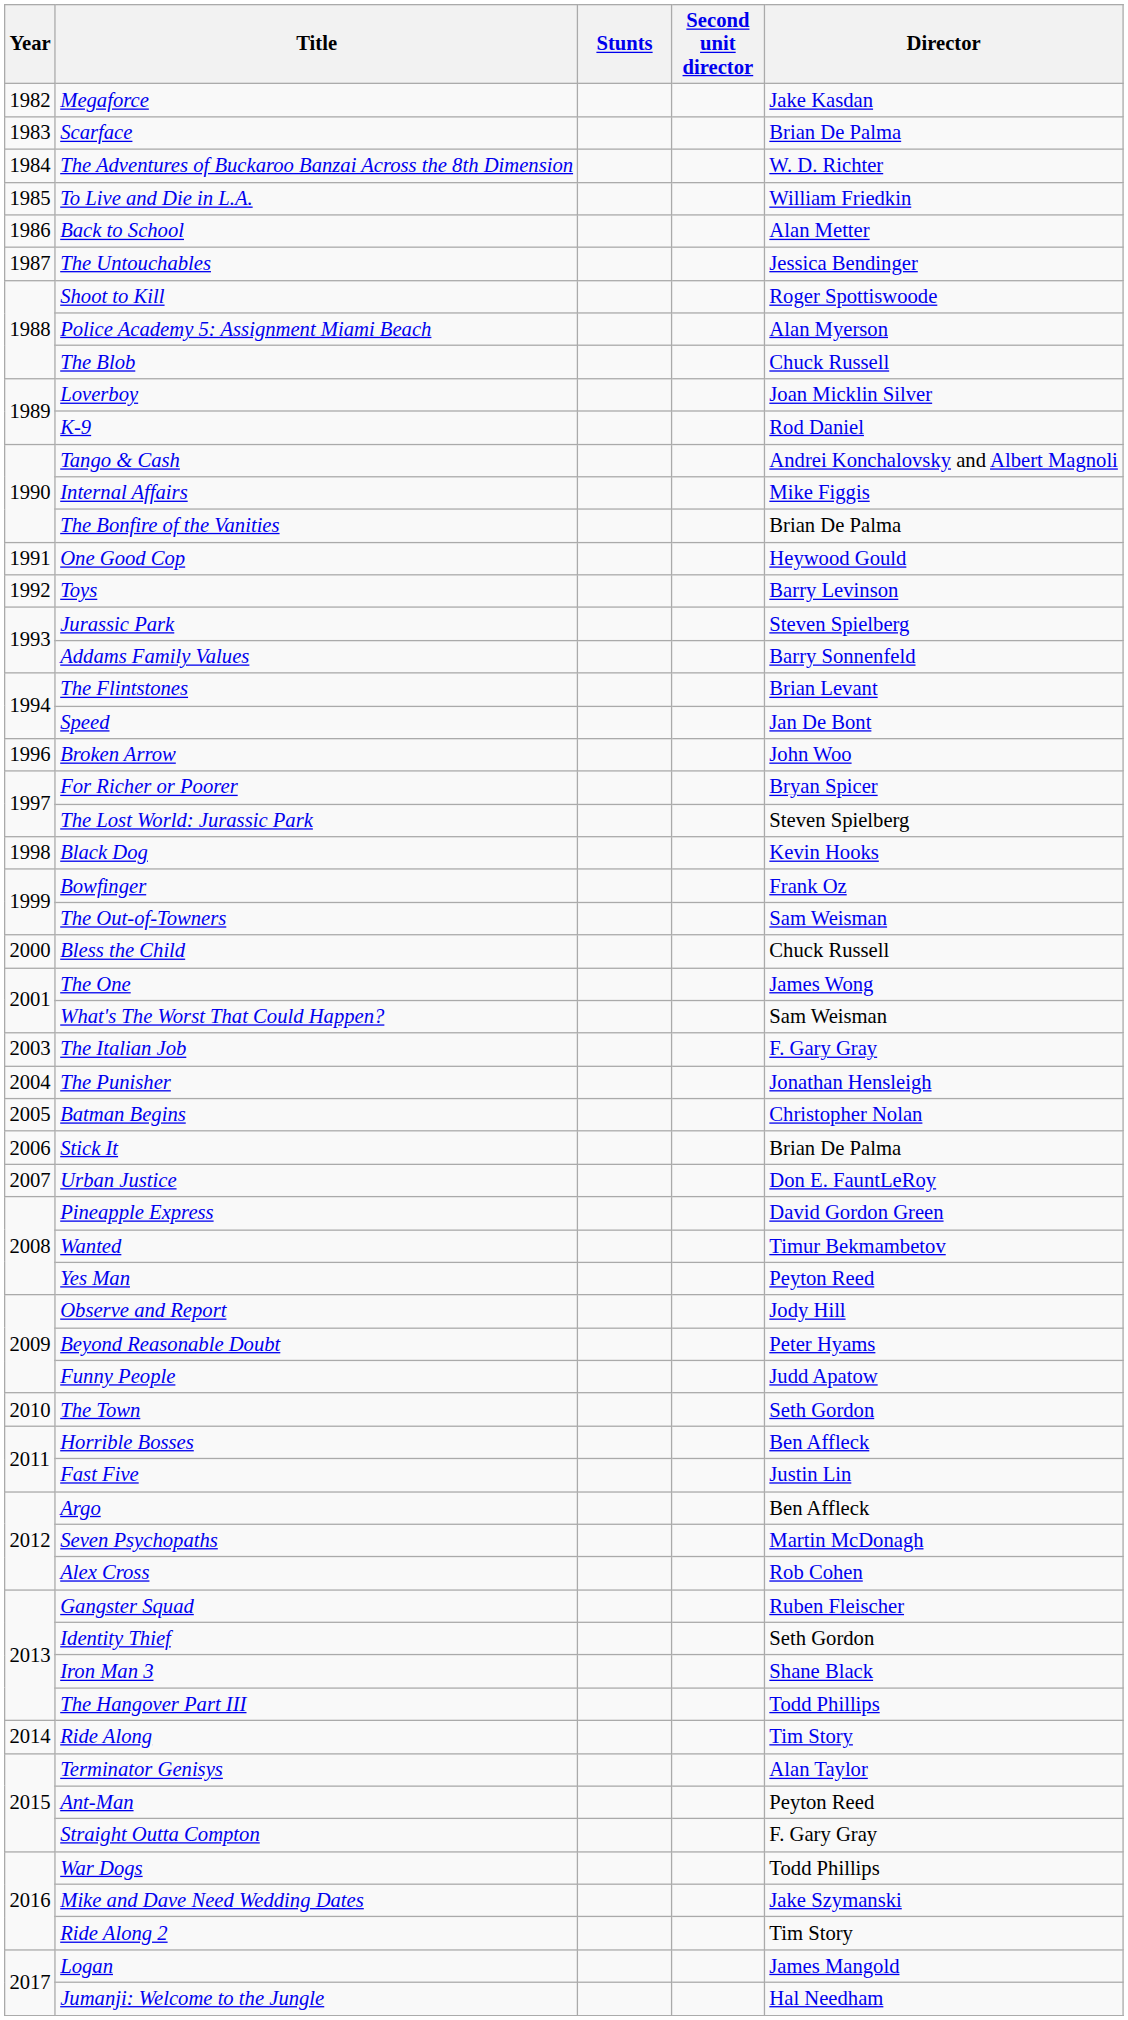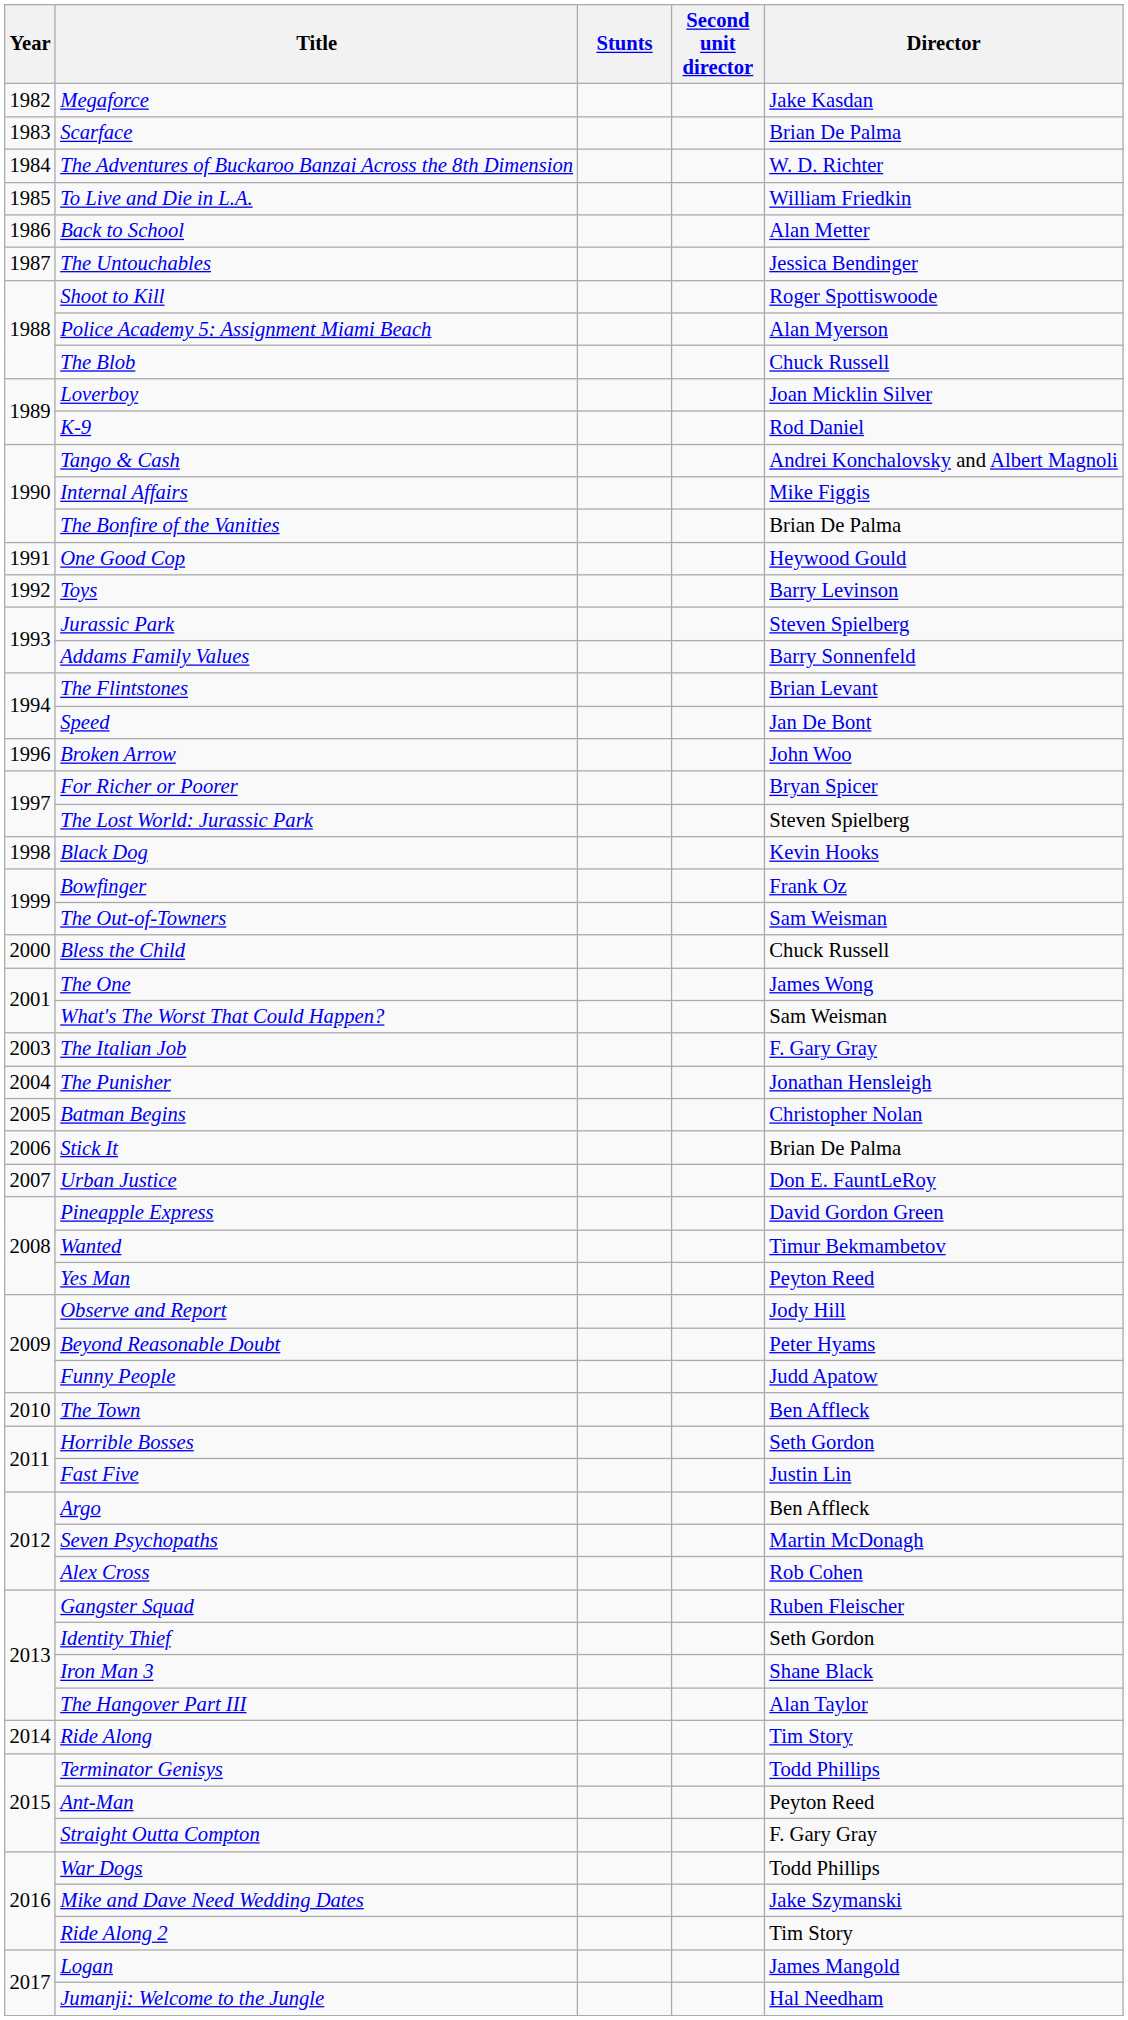(822, 1409) Seth Gordon -> (819, 1409) Ben Affleck
(819, 1442) Ben Affleck -> (822, 1442) Seth Gordon
(825, 1703) Todd Phillips -> (819, 1703) Alan Taylor
(819, 1769) Alan Taylor -> (825, 1769) Todd Phillips
